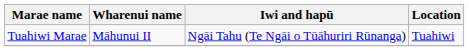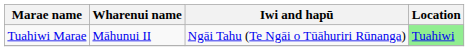(433, 35) no background -> (433, 35) lightgreen background
